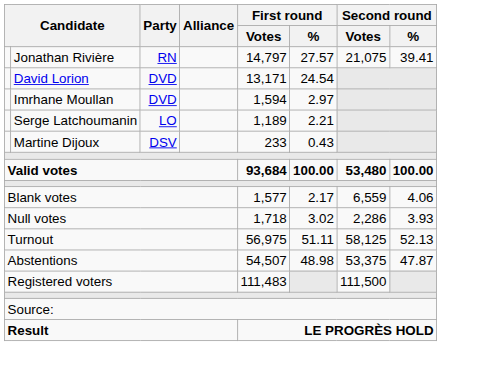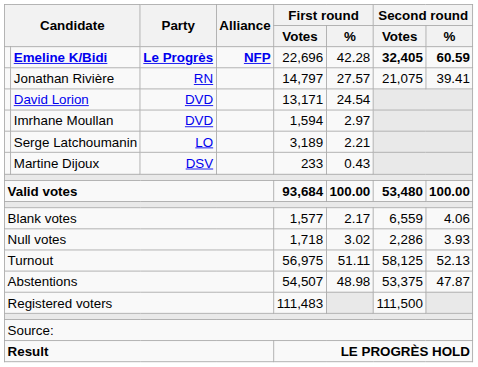+ row: (61, 58)
(270, 121) 1,189 -> (306, 142) 3,189
